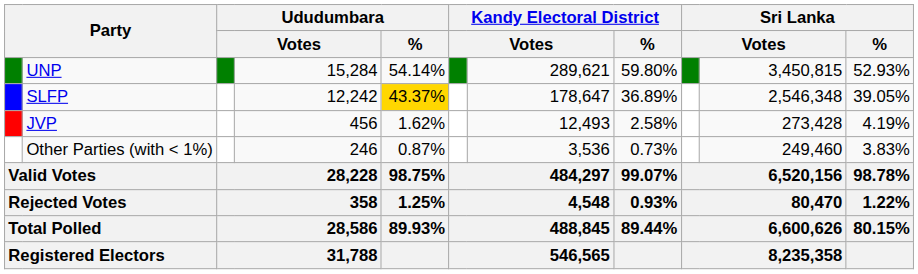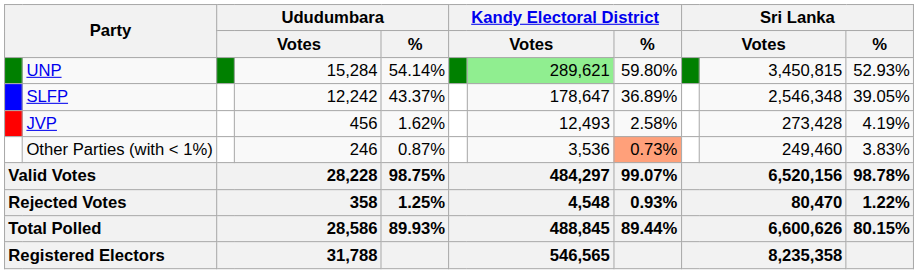(580, 70) no background -> (580, 70) lightgreen background
(417, 96) gold background -> (417, 96) no background
(654, 149) no background -> (654, 149) lightsalmon background
